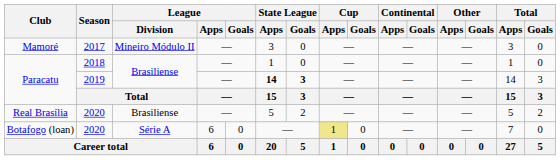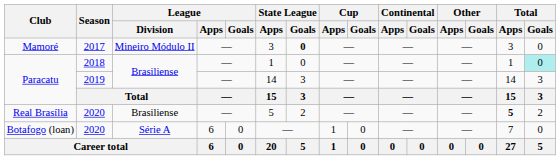(303, 46) normal -> (303, 46) bold
(540, 63) no background -> (540, 63) paleturquoise background
(271, 79) bold -> (271, 79) normal
(303, 79) bold -> (303, 79) normal
(511, 113) normal -> (511, 113) bold
(333, 130) khaki background -> (333, 130) no background
